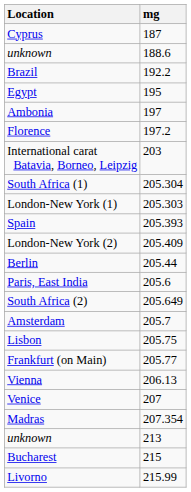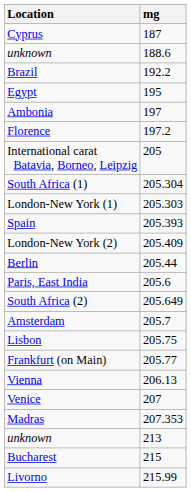(152, 151) 203 -> (152, 151) 205
(163, 418) 207.354 -> (163, 418) 207.353
